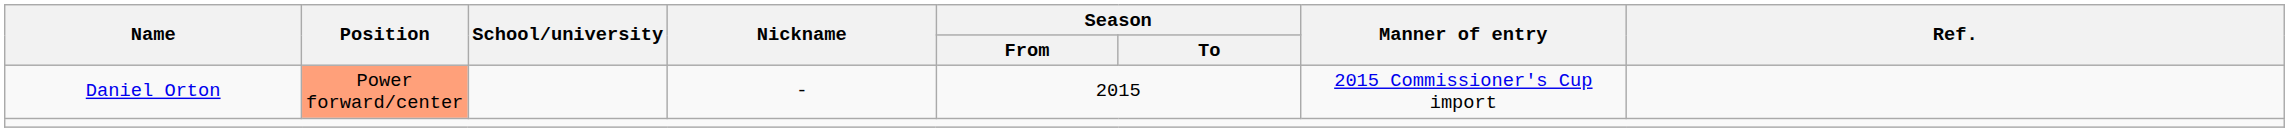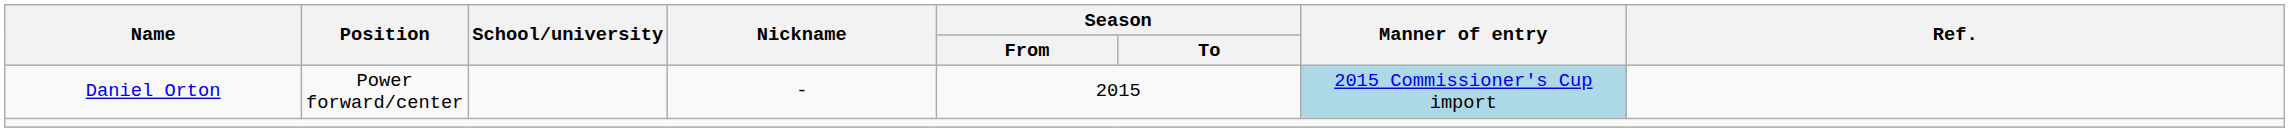(385, 92) lightsalmon background -> (385, 92) no background
(1463, 92) no background -> (1463, 92) lightblue background
